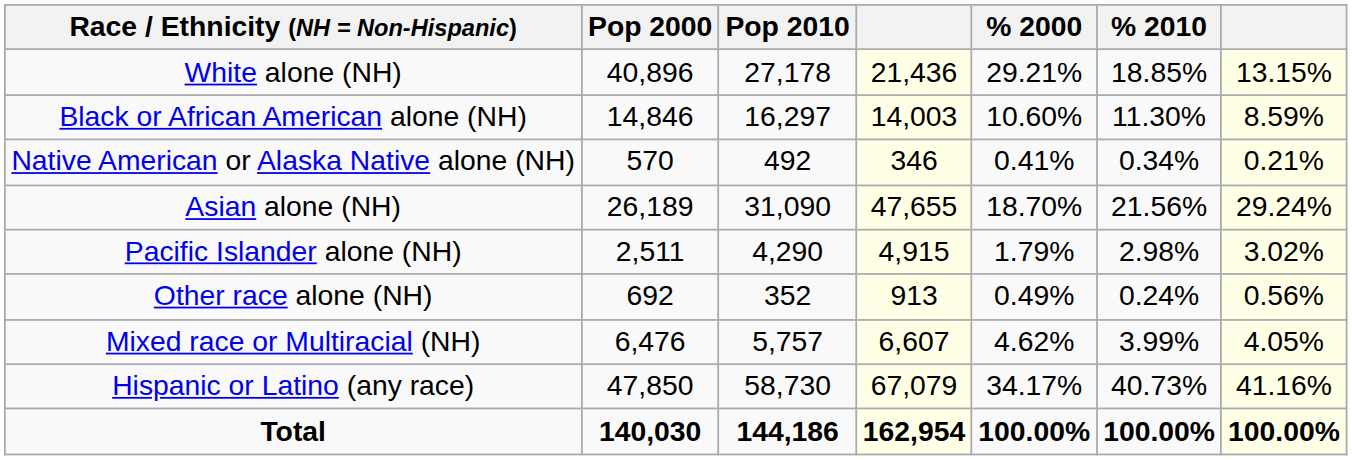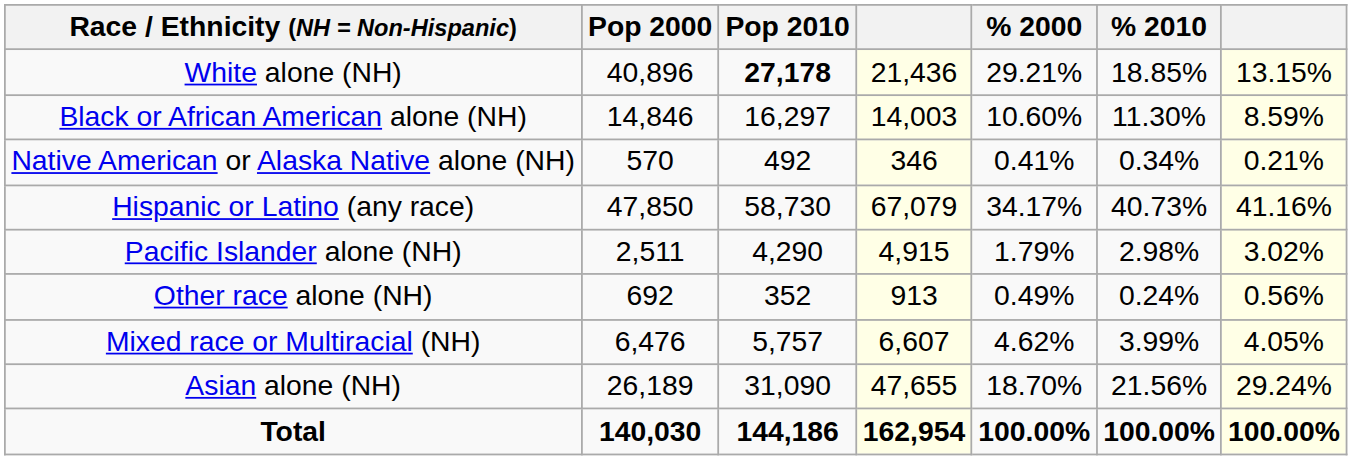(788, 71) normal -> (788, 71) bold
rows swapped: (293, 206) <-> (293, 386)
